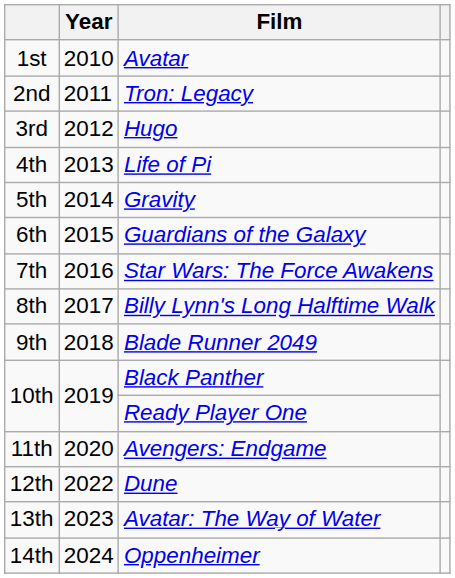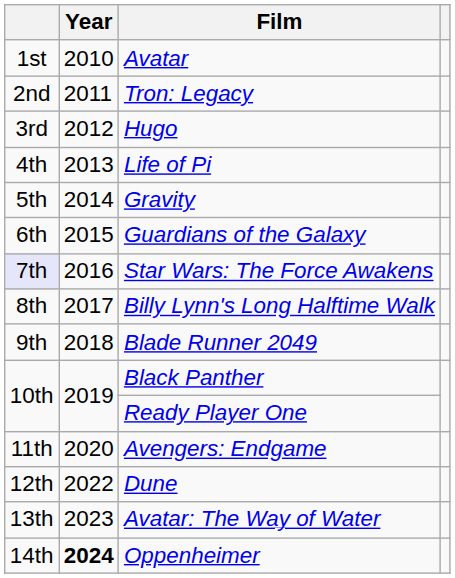(32, 270) no background -> (32, 270) lavender background
(89, 555) normal -> (89, 555) bold
